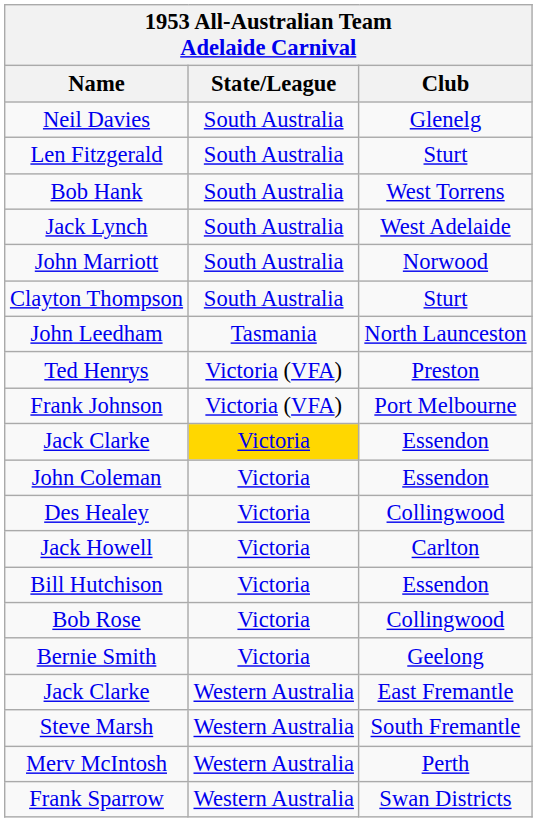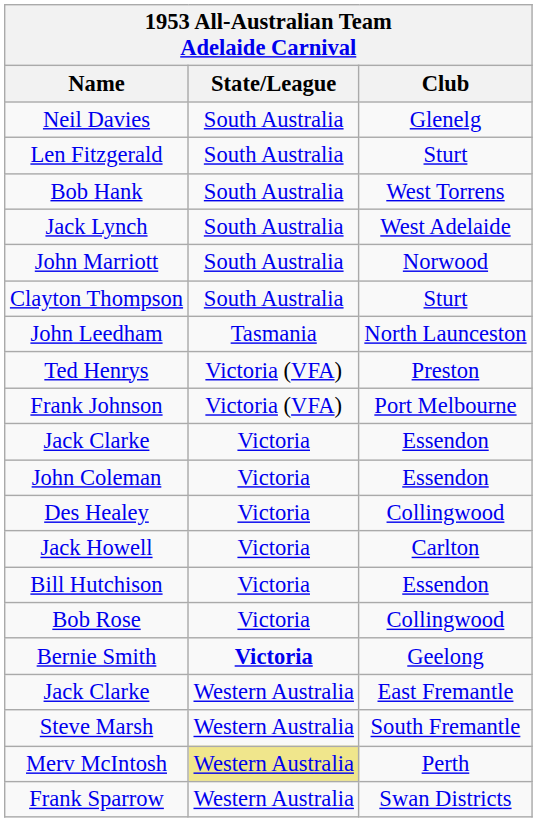(274, 441) gold background -> (274, 441) no background
(274, 656) normal -> (274, 656) bold
(274, 763) no background -> (274, 763) khaki background
